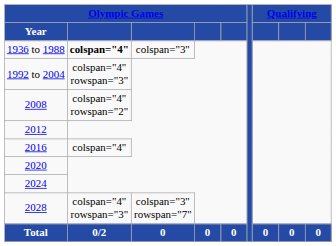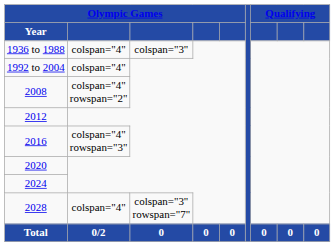(99, 50) bold -> (99, 50) normal
(99, 74) colspan="4" rowspan="3" -> (99, 68) colspan="4"
(99, 148) colspan="4" -> (99, 141) colspan="4" rowspan="3"
(99, 208) colspan="4" rowspan="3" -> (99, 208) colspan="4"
